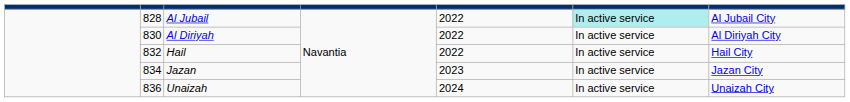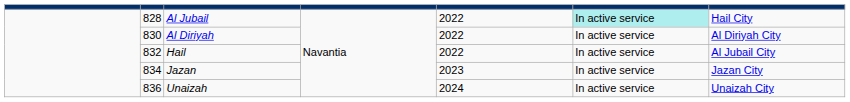(743, 18) Al Jubail City -> (732, 18) Hail City
(732, 53) Hail City -> (743, 53) Al Jubail City
